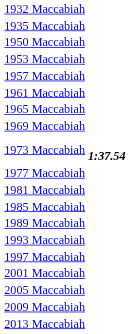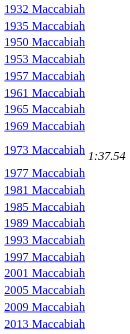(107, 156) bold -> (107, 156) normal
